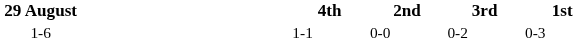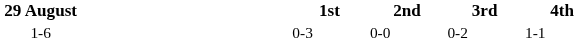columns swapped: (562, 10) <-> (330, 10)
